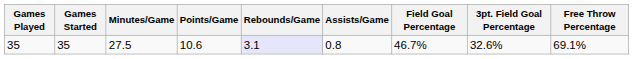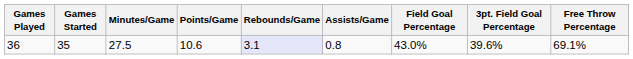(13, 44) 35 -> (13, 44) 36
(410, 44) 46.7% -> (410, 44) 43.0%
(486, 44) 32.6% -> (486, 44) 39.6%
